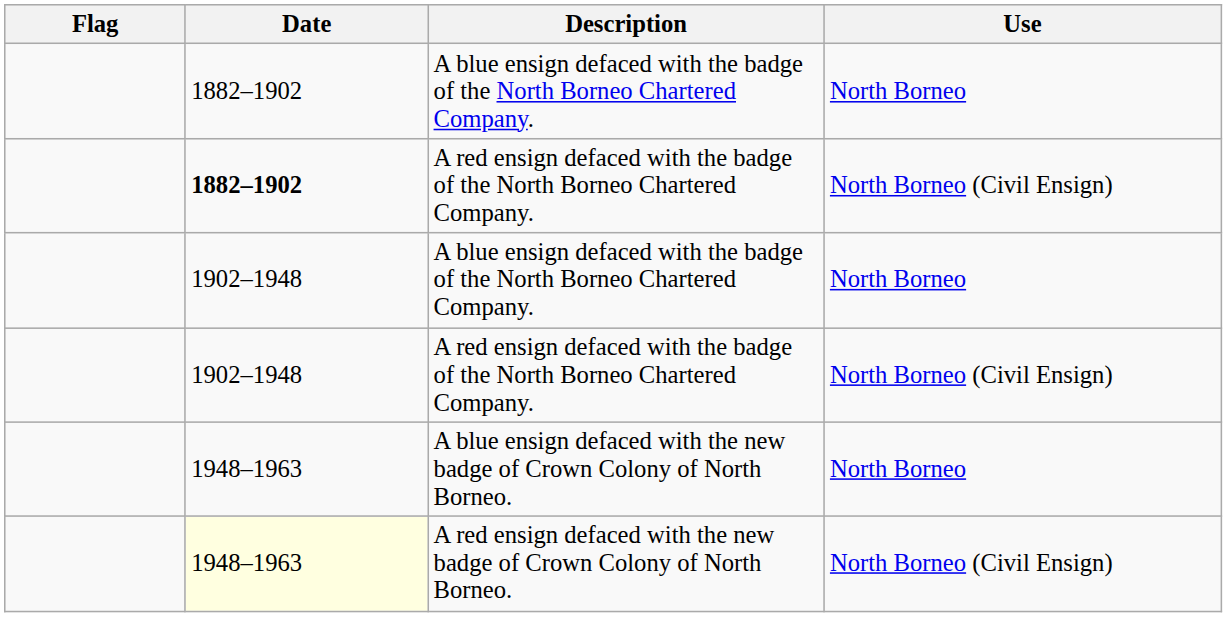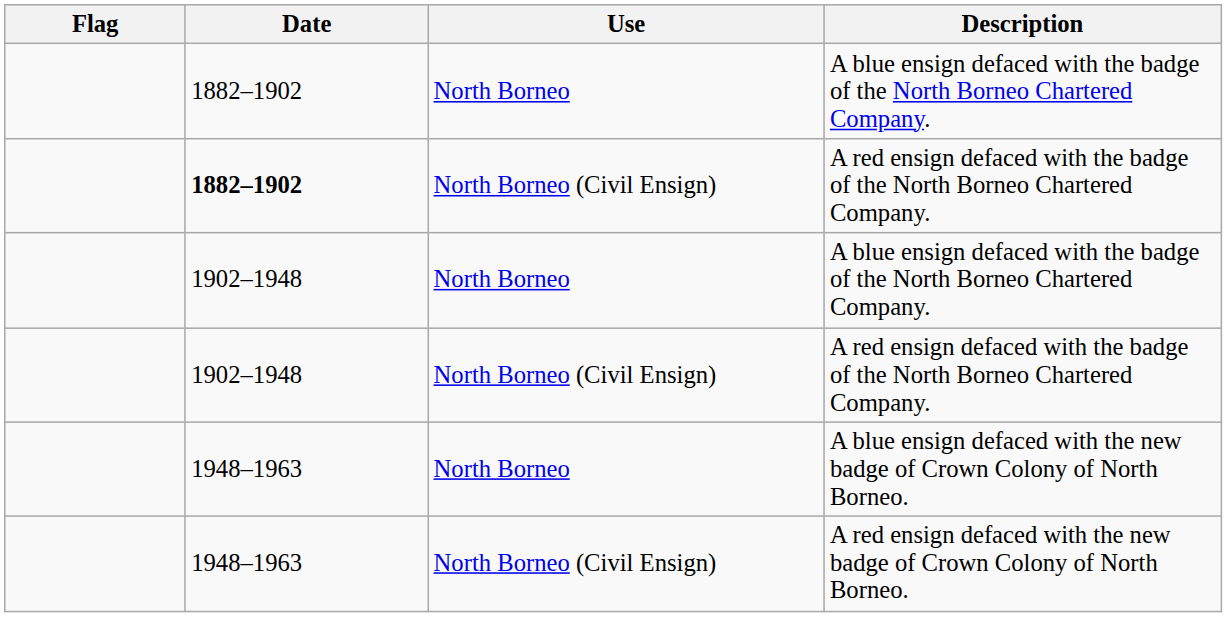columns swapped: (1022, 24) <-> (626, 24)
(247, 563) lightyellow background -> (247, 563) no background
